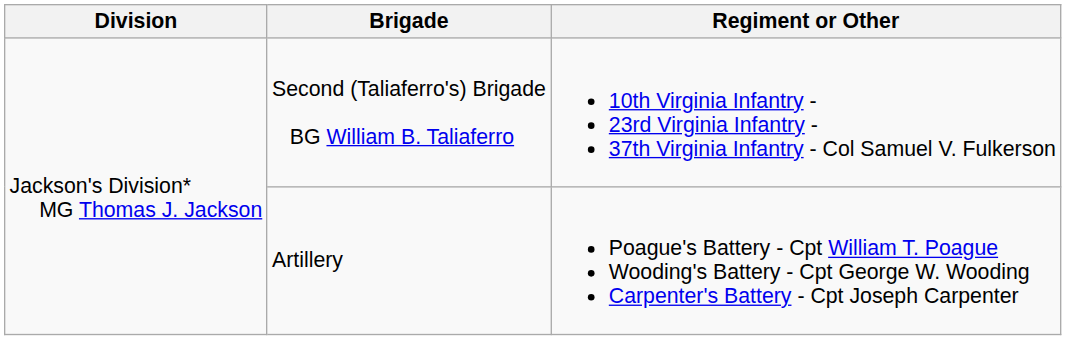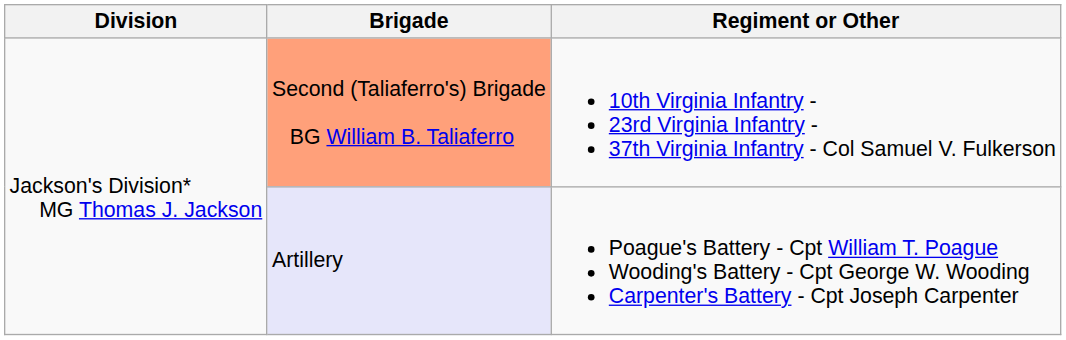(409, 112) no background -> (409, 112) lightsalmon background
(308, 260) no background -> (308, 260) lavender background
